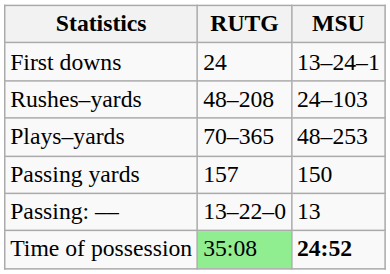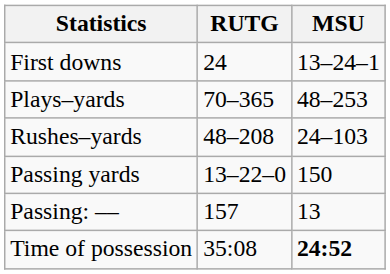rows swapped: (67, 136) <-> (76, 99)
(221, 174) 157 -> (245, 174) 13–22–0
(245, 211) 13–22–0 -> (221, 211) 157
(230, 249) lightgreen background -> (230, 249) no background
